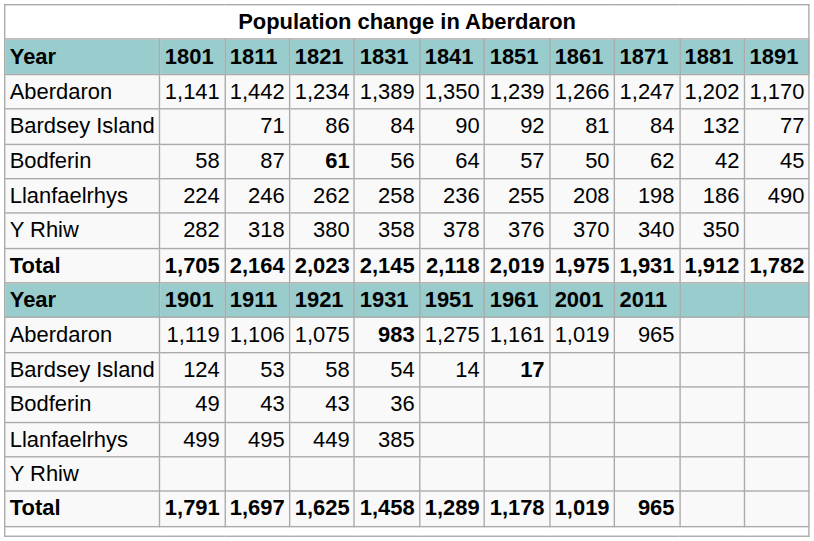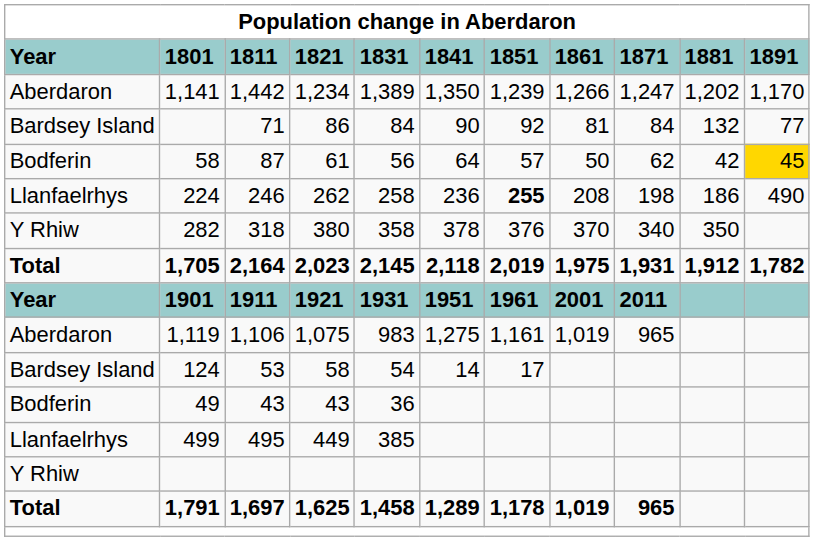(337, 160) bold -> (337, 160) normal
(792, 160) no background -> (792, 160) gold background
(526, 195) normal -> (526, 195) bold
(396, 334) bold -> (396, 334) normal
(532, 369) bold -> (532, 369) normal
